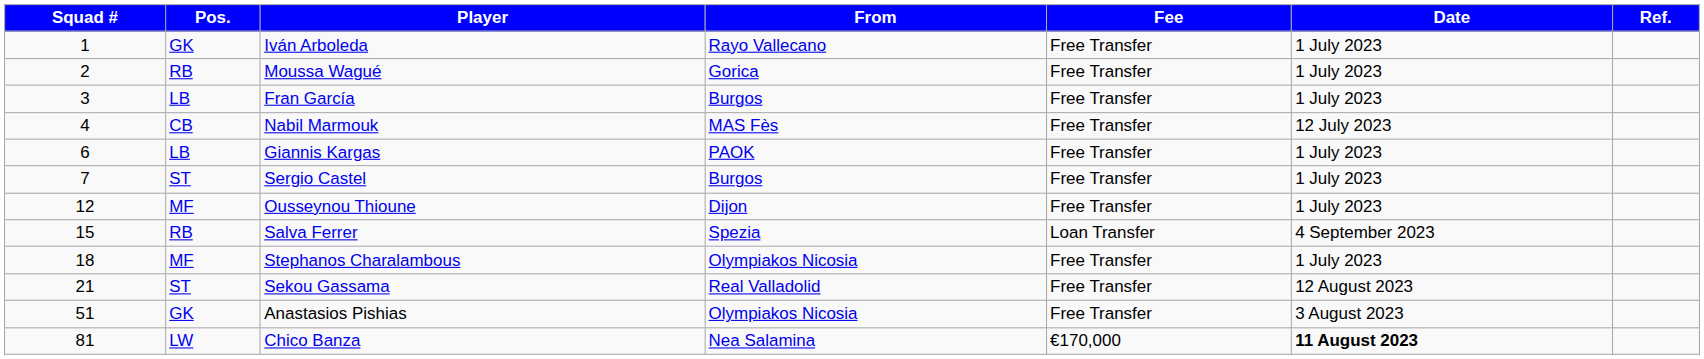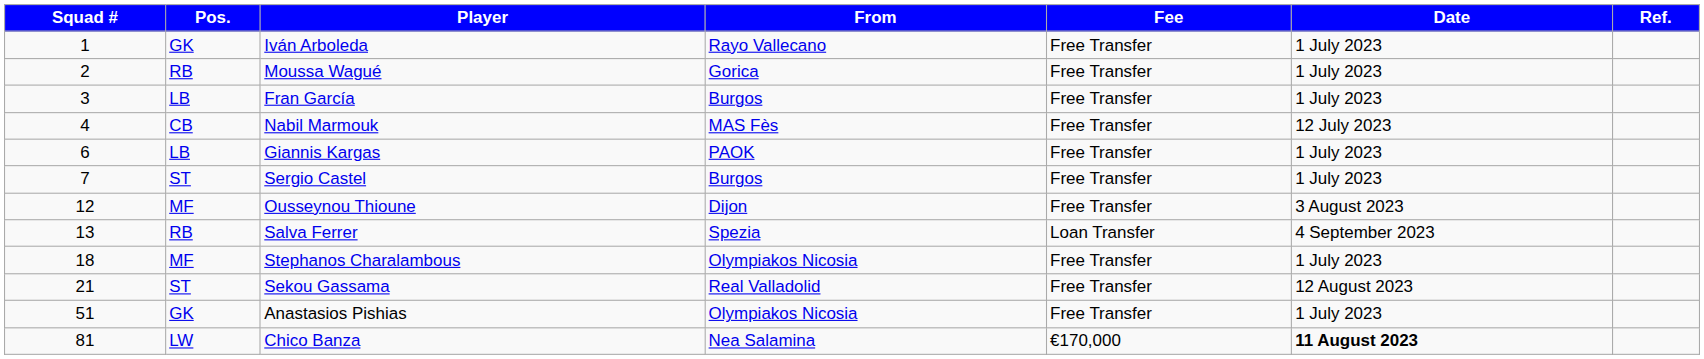(1339, 206) 1 July 2023 -> (1349, 206) 3 August 2023
(85, 233) 15 -> (85, 233) 13
(1349, 313) 3 August 2023 -> (1339, 313) 1 July 2023
